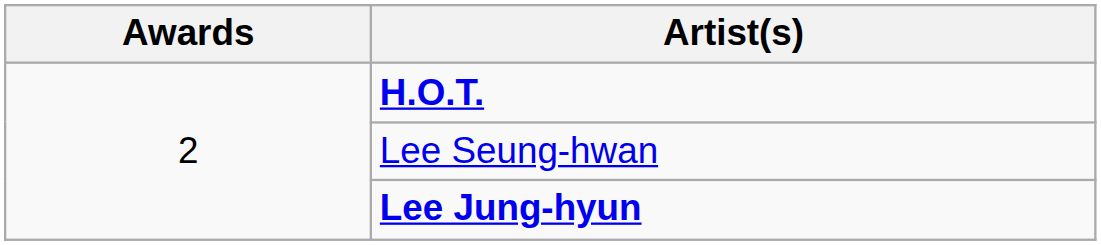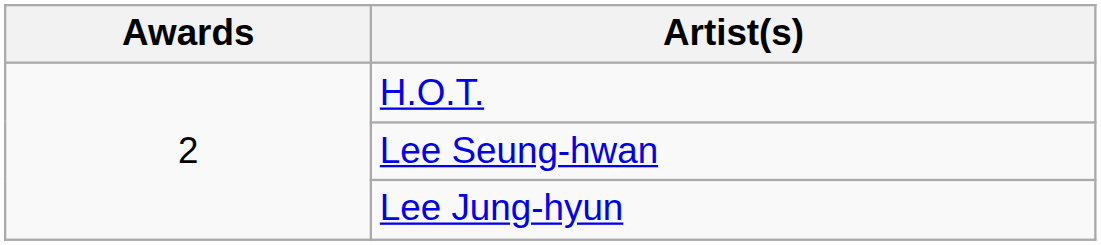(432, 92) bold -> (432, 92) normal
(511, 208) bold -> (502, 208) normal
